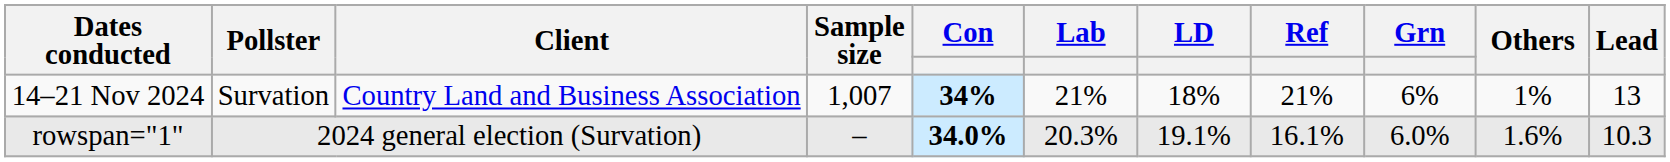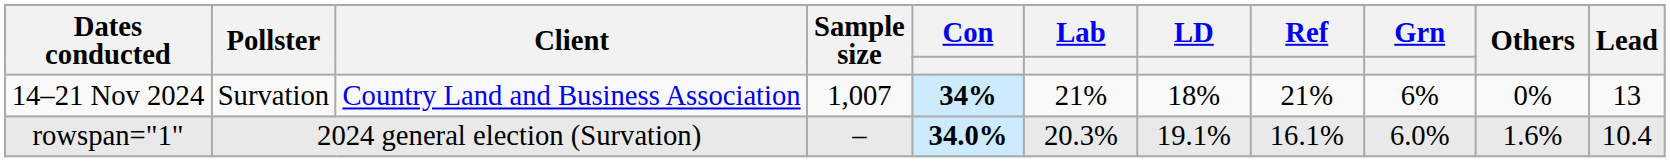(1533, 95) 1% -> (1533, 95) 0%
(1627, 136) 10.3 -> (1627, 136) 10.4
